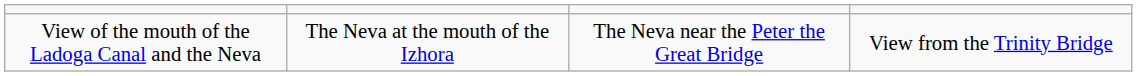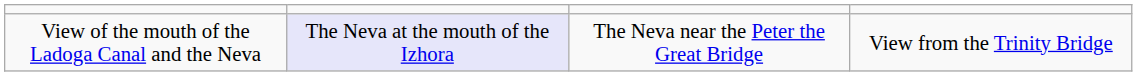(427, 42) no background -> (427, 42) lavender background
